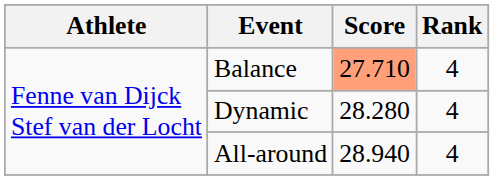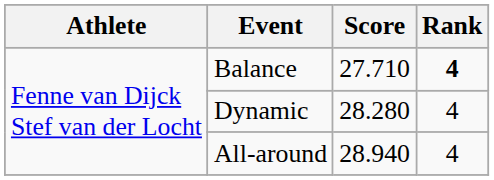(375, 68) lightsalmon background -> (375, 68) no background
(452, 68) normal -> (452, 68) bold
